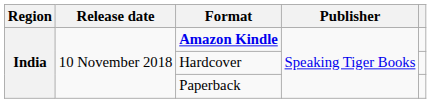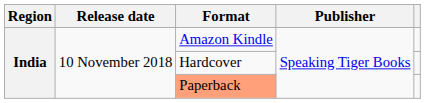(229, 39) bold -> (226, 39) normal
(210, 86) no background -> (210, 86) lightsalmon background
